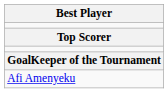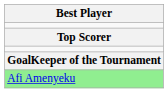(41, 79) no background -> (41, 79) lightgreen background
